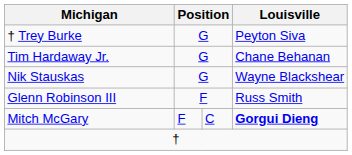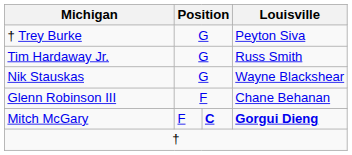(283, 56) Chane Behanan -> (269, 56) Russ Smith
(269, 98) Russ Smith -> (283, 98) Chane Behanan
(210, 118) normal -> (210, 118) bold
